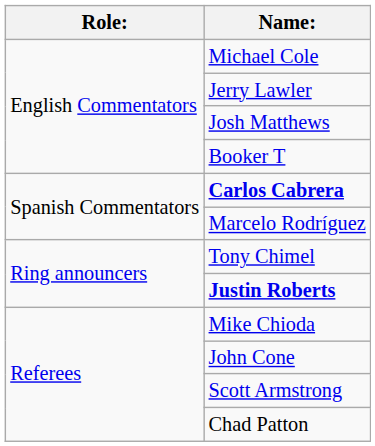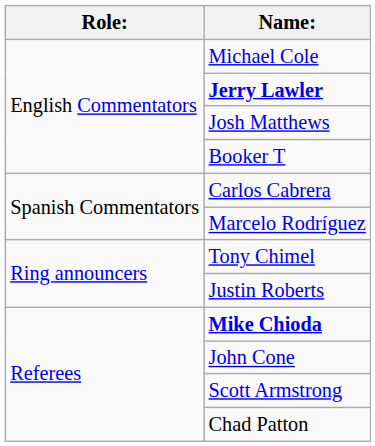(260, 89) normal -> (266, 89) bold
(276, 189) bold -> (270, 189) normal
(272, 290) bold -> (266, 290) normal
(262, 323) normal -> (265, 323) bold
